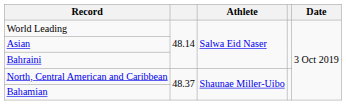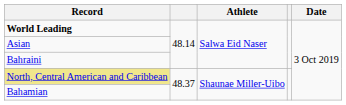(37, 28) normal -> (39, 28) bold
(87, 76) no background -> (87, 76) khaki background
